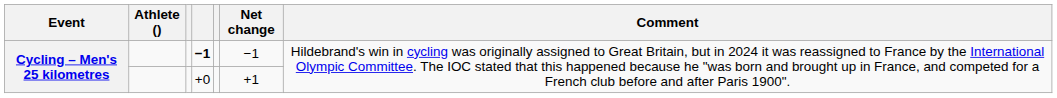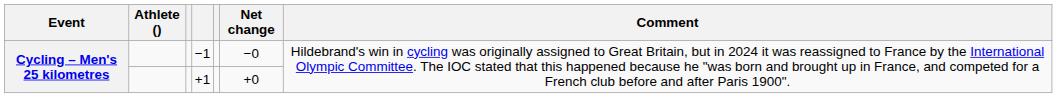(202, 53) bold -> (202, 53) normal
(251, 53) −1 -> (251, 53) −0
(202, 79) +0 -> (202, 79) +1
(251, 79) +1 -> (251, 79) +0
